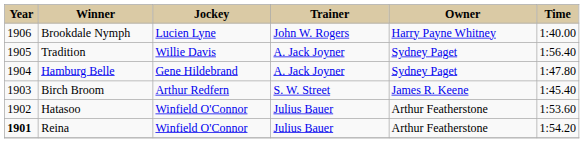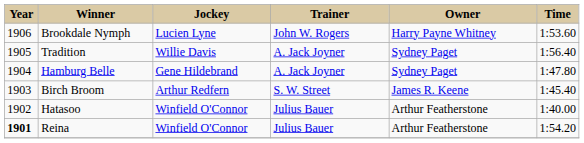(558, 33) 1:40.00 -> (558, 33) 1:53.60
(558, 109) 1:53.60 -> (558, 109) 1:40.00
